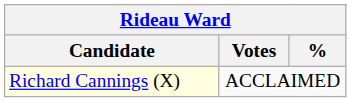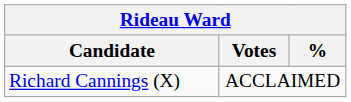(95, 81) lightyellow background -> (95, 81) no background
